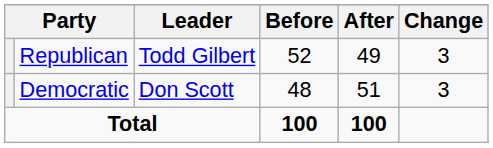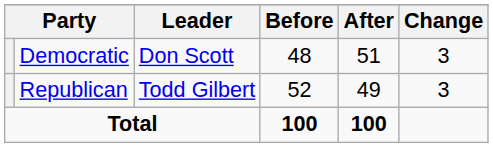rows swapped: (74, 90) <-> (74, 55)
